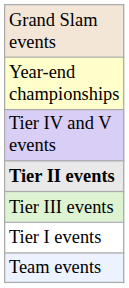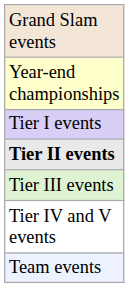(60, 135) Tier IV and V events -> (55, 124) Tier I events
(55, 237) Tier I events -> (60, 226) Tier IV and V events
